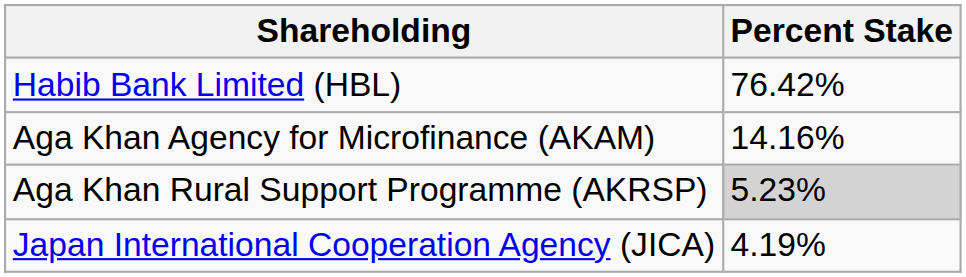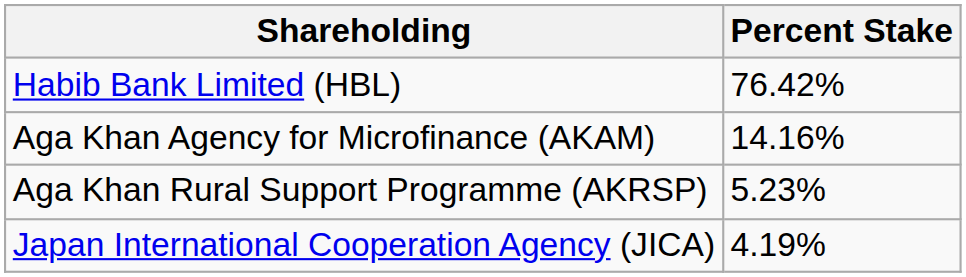(778, 191) lightgrey background -> (778, 191) no background
